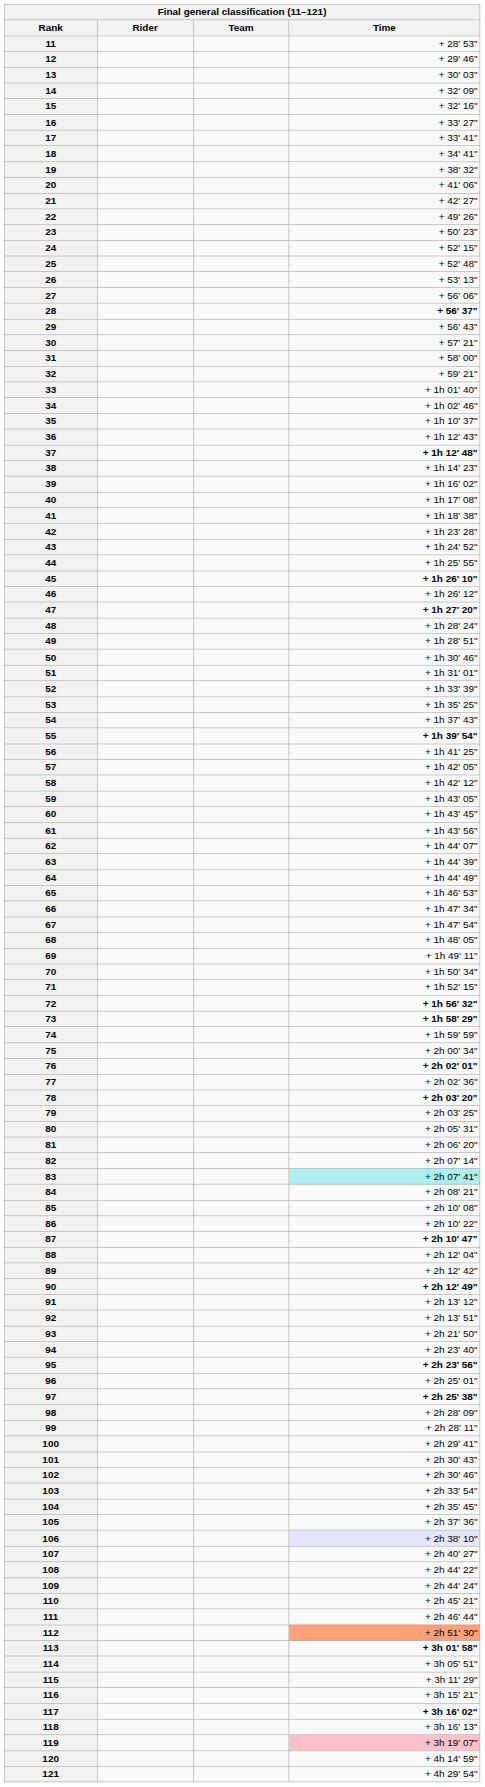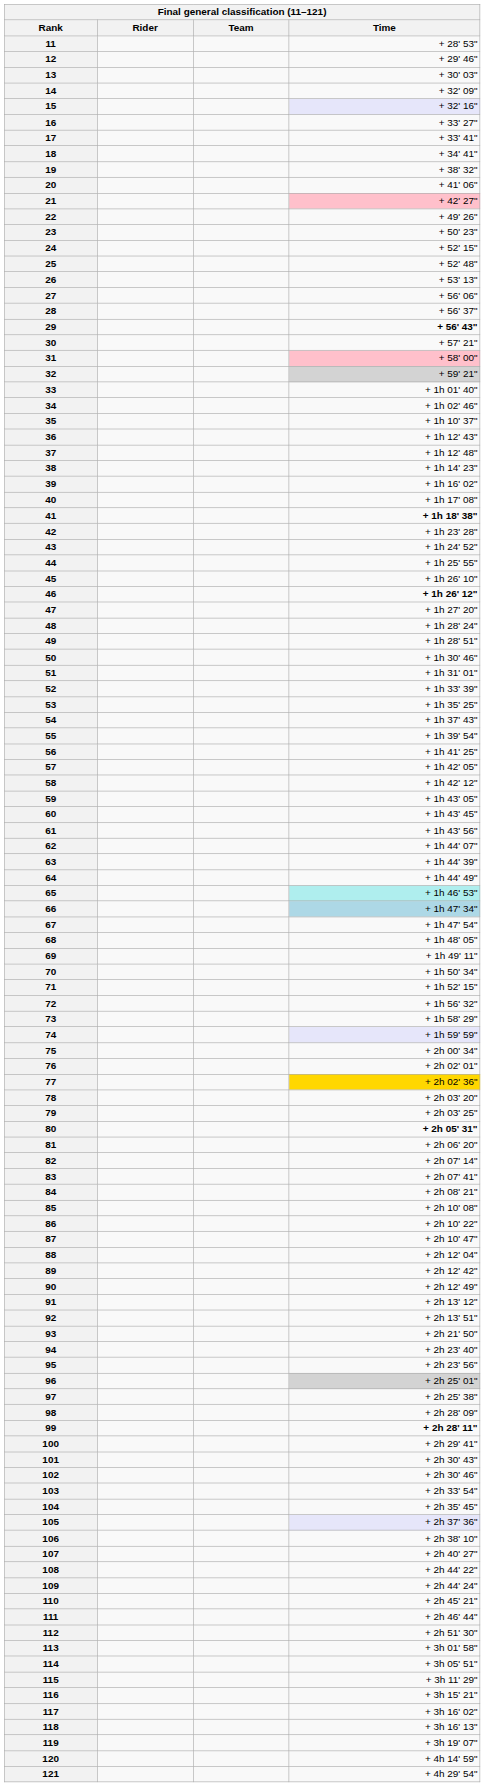(458, 106) no background -> (458, 106) lavender background
(458, 201) no background -> (458, 201) pink background
(457, 311) bold -> (458, 311) normal
(458, 327) normal -> (457, 327) bold
(458, 358) no background -> (458, 358) pink background
(458, 374) no background -> (458, 374) lightgrey background
(450, 452) bold -> (451, 452) normal
(451, 515) normal -> (450, 515) bold
(450, 578) bold -> (451, 578) normal
(451, 594) normal -> (450, 594) bold
(450, 610) bold -> (451, 610) normal
(450, 736) bold -> (451, 736) normal
(451, 893) no background -> (451, 893) paleturquoise background
(451, 909) no background -> (451, 909) lightblue background
(450, 1003) bold -> (451, 1003) normal
(450, 1019) bold -> (451, 1019) normal
(451, 1034) no background -> (451, 1034) lavender background
(450, 1066) bold -> (451, 1066) normal
(451, 1082) no background -> (451, 1082) gold background
(450, 1097) bold -> (451, 1097) normal
(451, 1129) normal -> (450, 1129) bold
(451, 1176) paleturquoise background -> (451, 1176) no background
(450, 1239) bold -> (451, 1239) normal
(450, 1286) bold -> (451, 1286) normal
(450, 1365) bold -> (451, 1365) normal
(451, 1381) no background -> (451, 1381) lightgrey background
(450, 1396) bold -> (451, 1396) normal
(452, 1428) normal -> (450, 1428) bold
(451, 1522) no background -> (451, 1522) lavender background
(451, 1538) lavender background -> (451, 1538) no background
(451, 1632) lightsalmon background -> (451, 1632) no background
(450, 1648) bold -> (451, 1648) normal
(450, 1711) bold -> (451, 1711) normal
(451, 1742) pink background -> (451, 1742) no background
